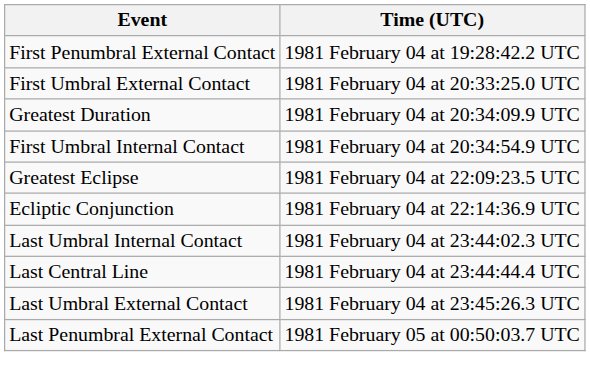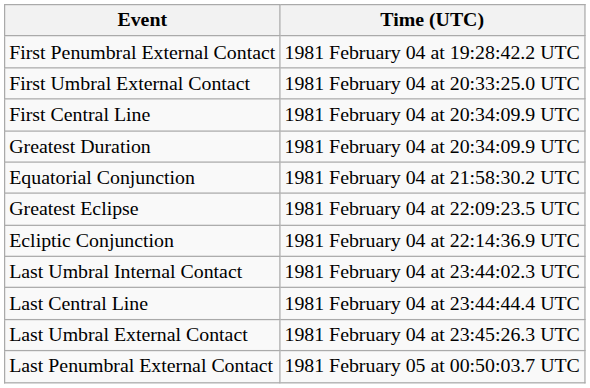+ row: (80, 114)
- row: (127, 146)
+ row: (102, 177)
